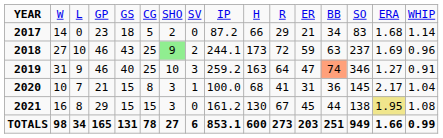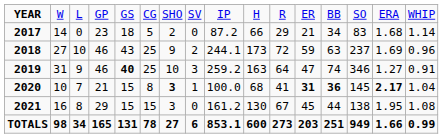(172, 51) lightgreen background -> (172, 51) no background
(127, 69) normal -> (127, 69) bold
(334, 69) lightsalmon background -> (334, 69) no background
(172, 87) normal -> (172, 87) bold
(308, 87) normal -> (308, 87) bold
(334, 87) normal -> (334, 87) bold
(389, 87) normal -> (389, 87) bold
(389, 106) khaki background -> (389, 106) no background
